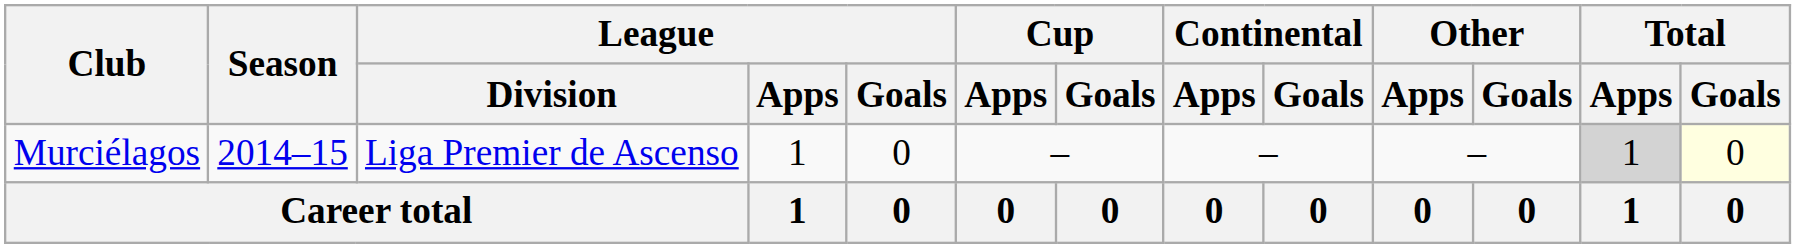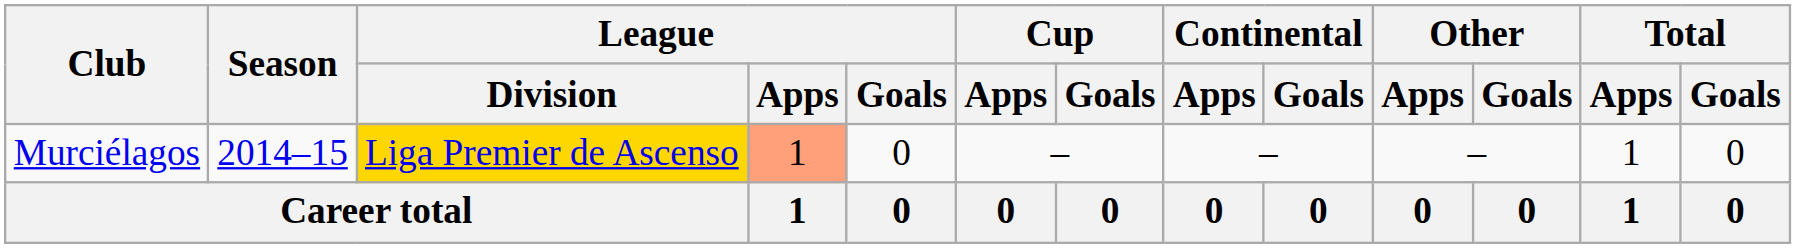(552, 152) no background -> (552, 152) gold background
(797, 152) no background -> (797, 152) lightsalmon background
(1631, 152) lightgrey background -> (1631, 152) no background
(1735, 152) lightyellow background -> (1735, 152) no background
